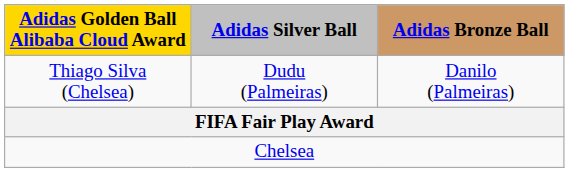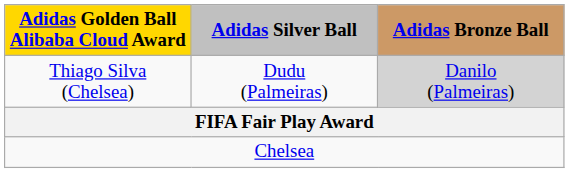(471, 81) no background -> (471, 81) lightgrey background
